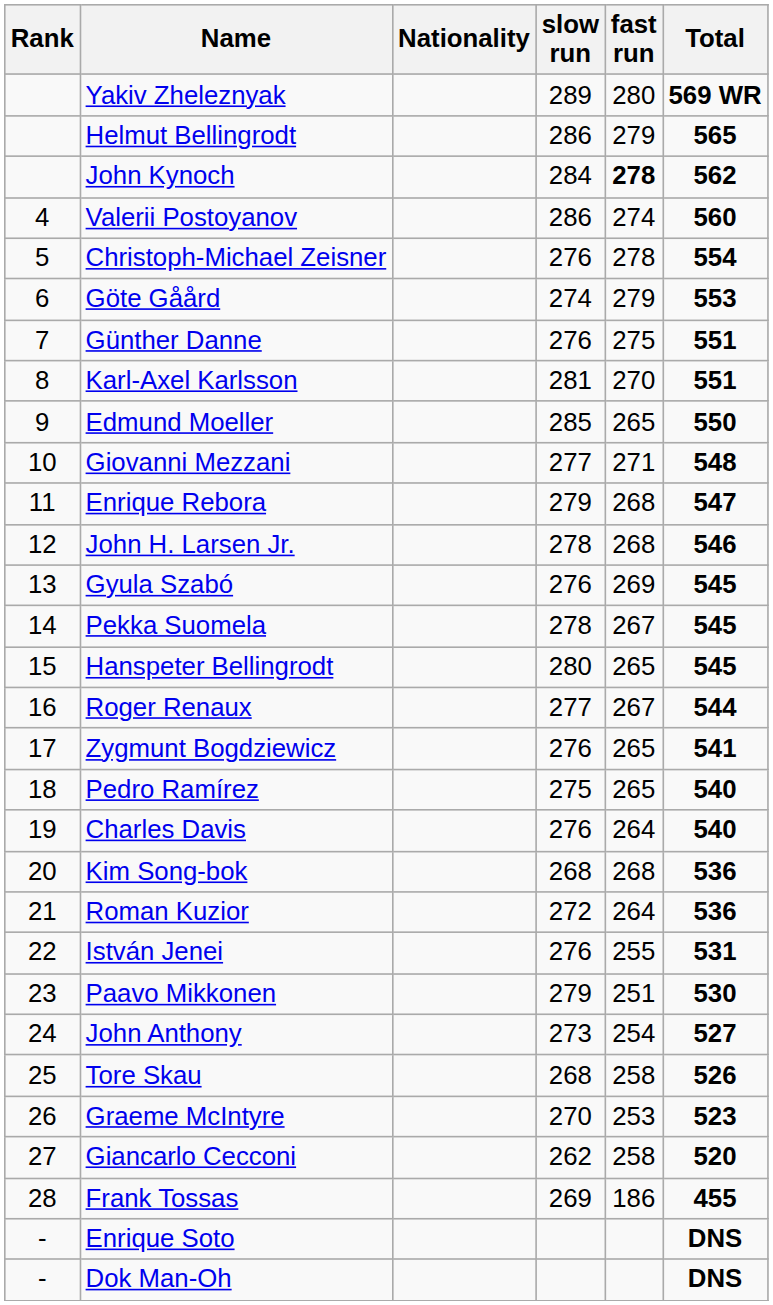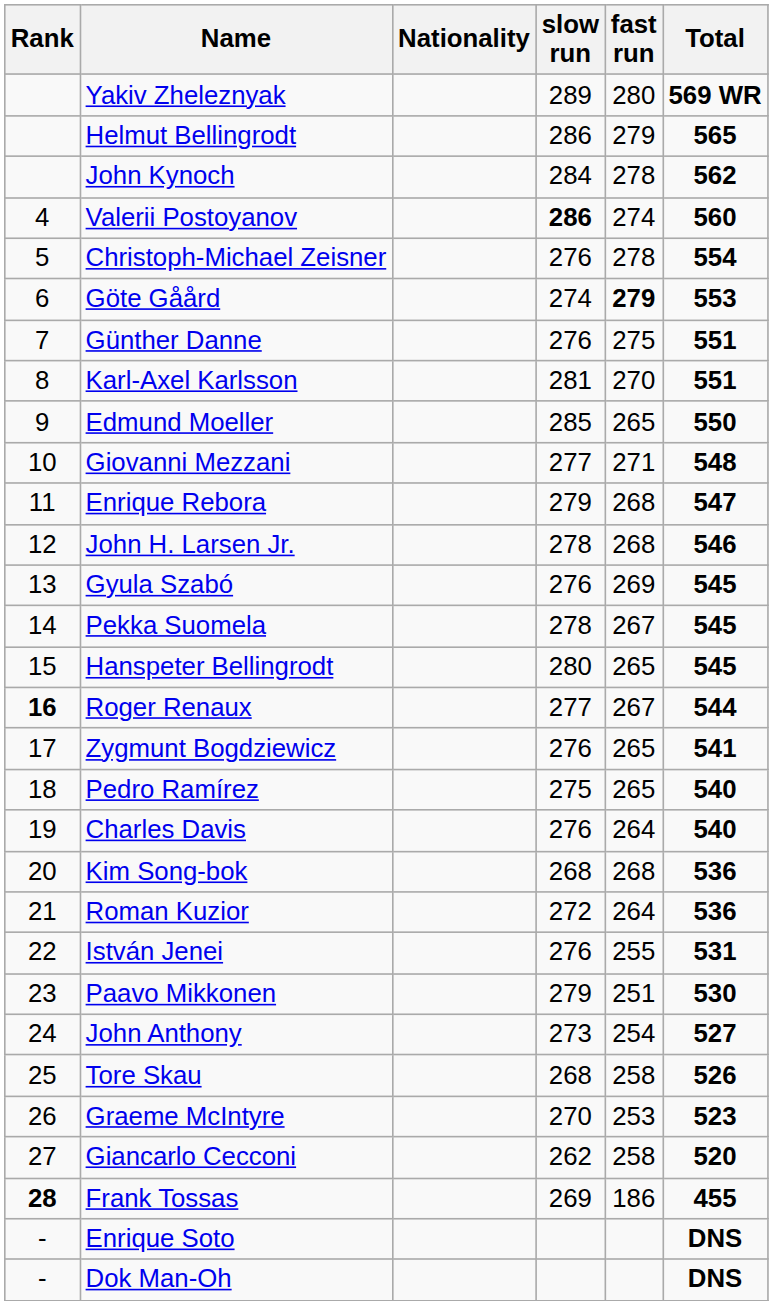(634, 176) bold -> (634, 176) normal
(570, 217) normal -> (570, 217) bold
(634, 299) normal -> (634, 299) bold
(42, 707) normal -> (42, 707) bold
(42, 1197) normal -> (42, 1197) bold
